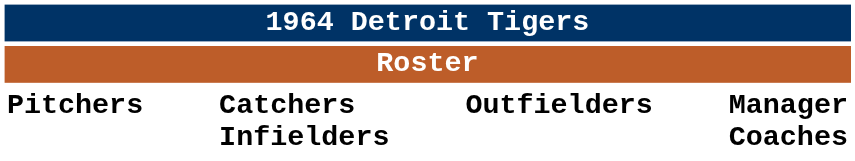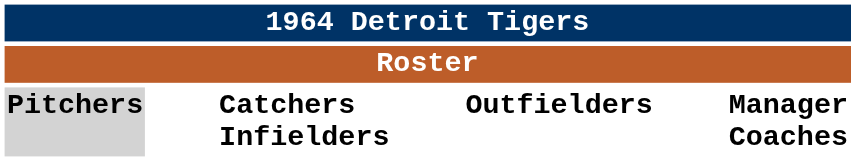(75, 106) no background -> (75, 106) lightgrey background
